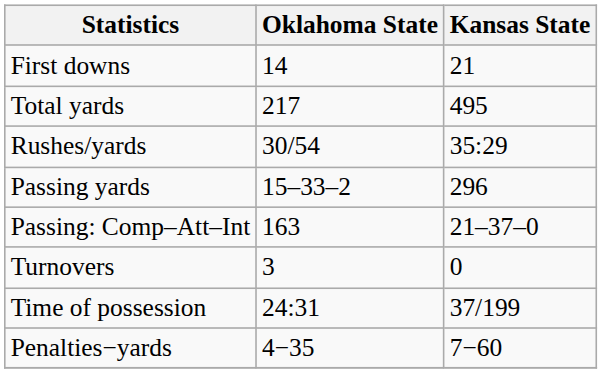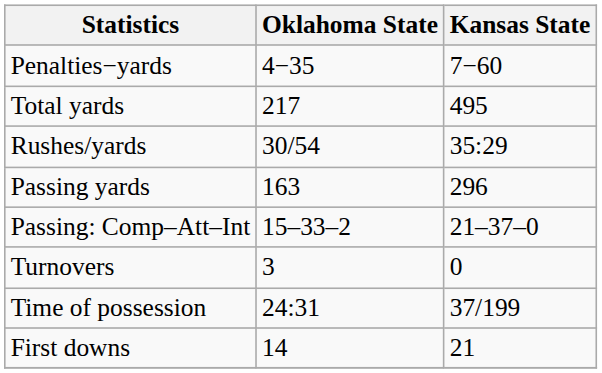rows swapped: (70, 65) <-> (91, 347)
(306, 186) 15–33–2 -> (281, 186) 163
(281, 226) 163 -> (306, 226) 15–33–2
